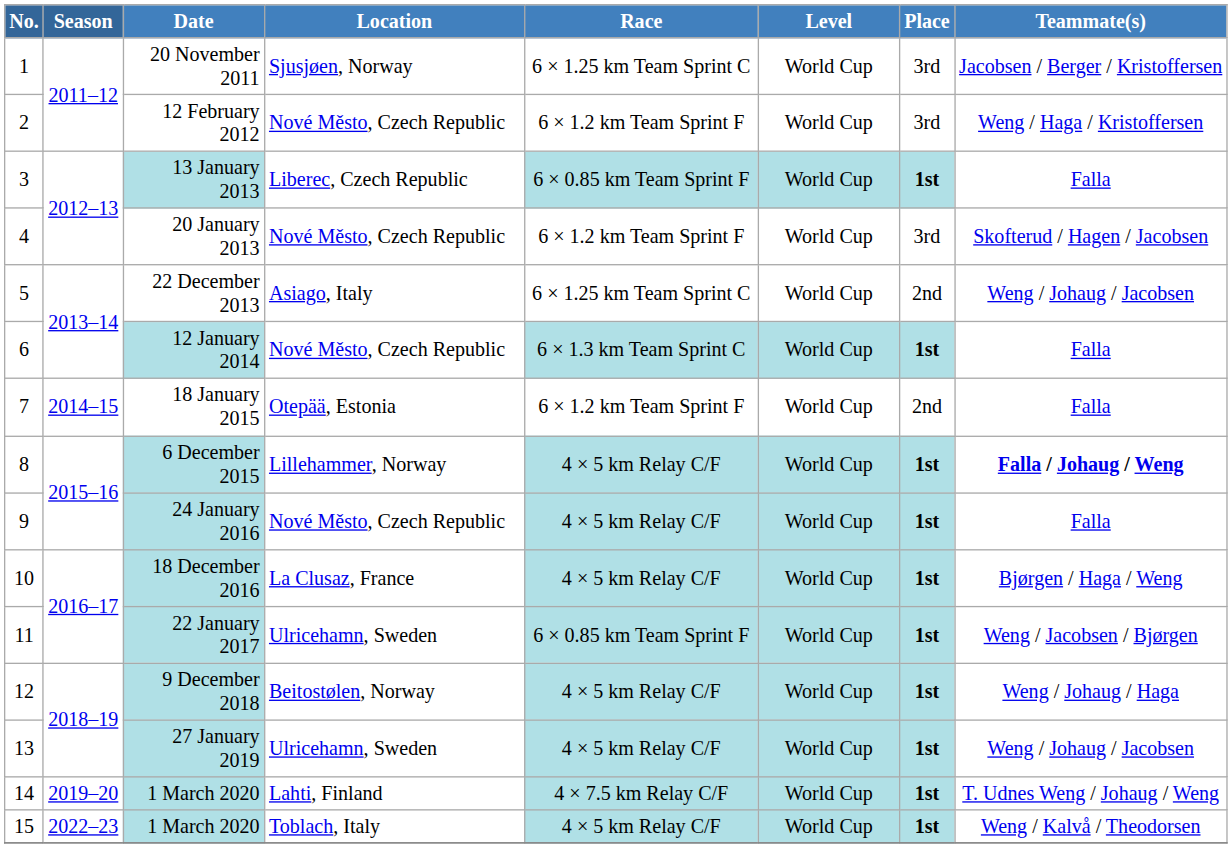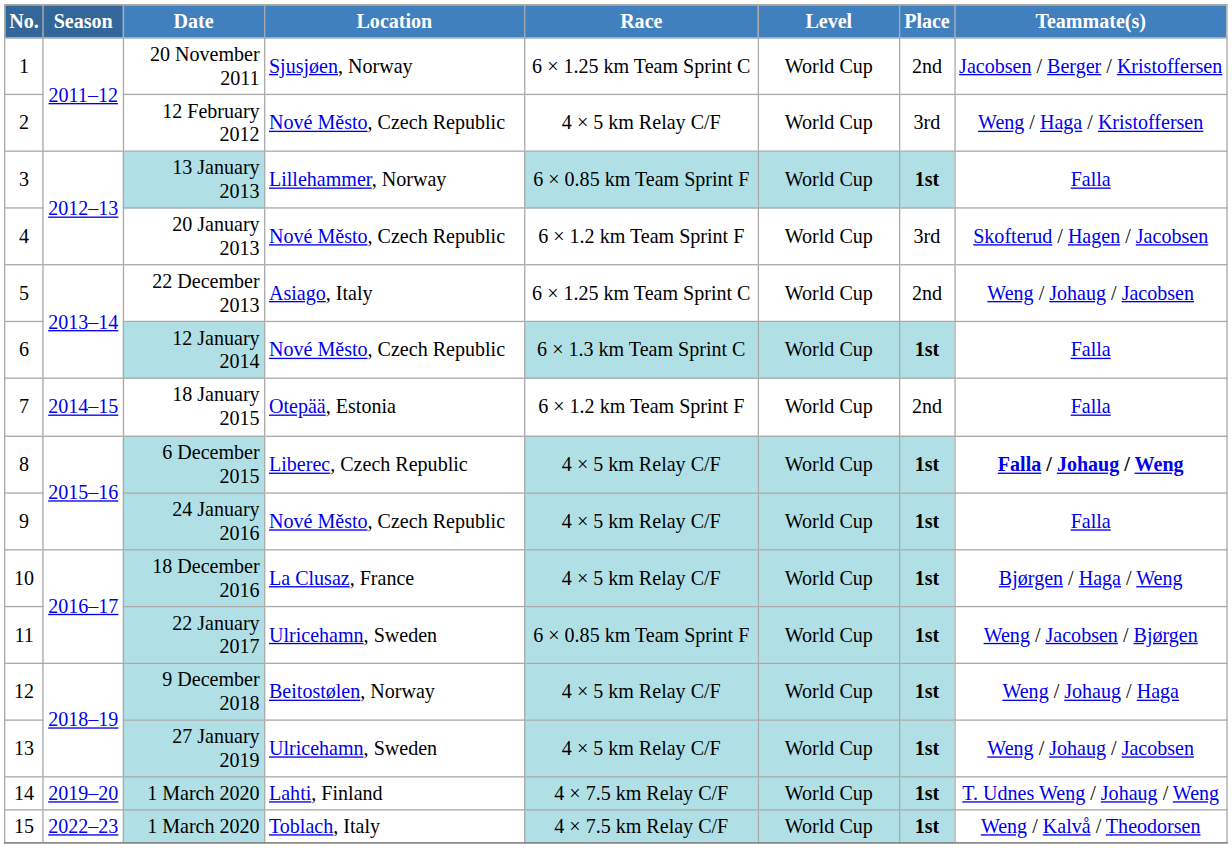(927, 66) 3rd -> (927, 66) 2nd
(641, 123) 6 × 1.2 km Team Sprint F -> (641, 123) 4 × 5 km Relay C/F
(368, 179) Liberec, Czech Republic -> (358, 179) Lillehammer, Norway
(358, 464) Lillehammer, Norway -> (368, 464) Liberec, Czech Republic
(641, 826) 4 × 5 km Relay C/F -> (641, 826) 4 × 7.5 km Relay C/F
